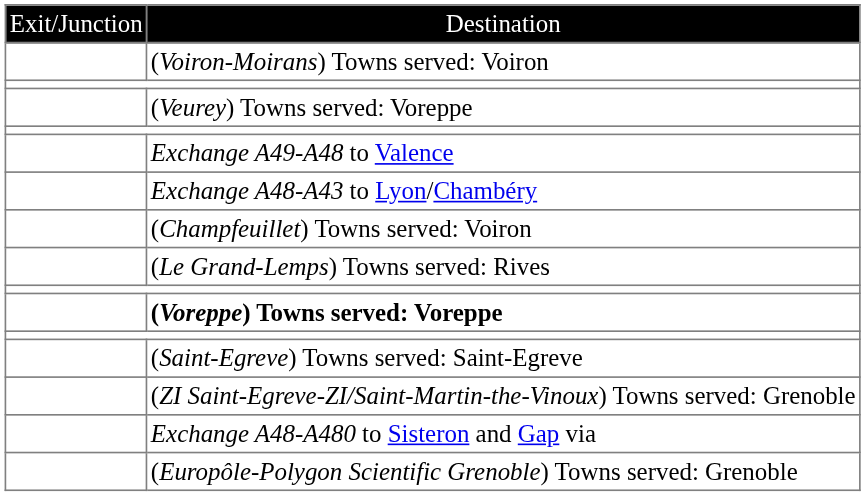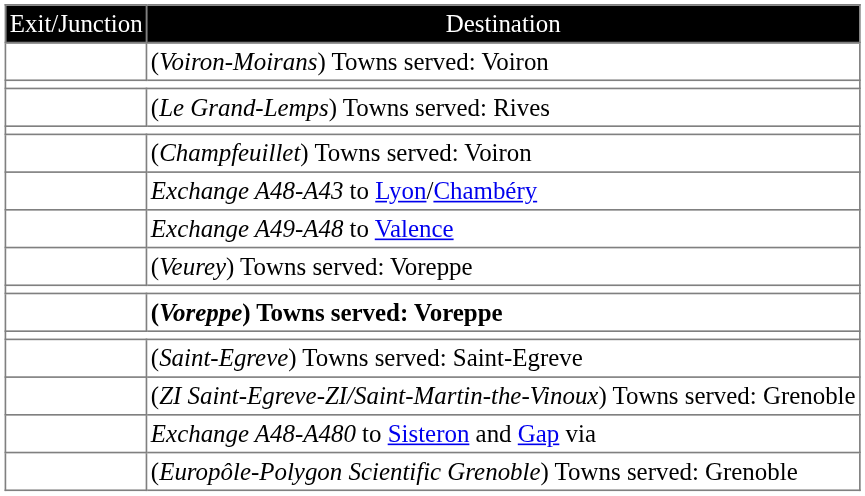(312, 106) (Veurey) Towns served: Voreppe -> (350, 106) (Le Grand-Lemps) Towns served: Rives
(302, 152) Exchange A49-A48 to Valence -> (341, 152) (Champfeuillet) Towns served: Voiron
(341, 228) (Champfeuillet) Towns served: Voiron -> (302, 228) Exchange A49-A48 to Valence
(350, 266) (Le Grand-Lemps) Towns served: Rives -> (312, 266) (Veurey) Towns served: Voreppe
